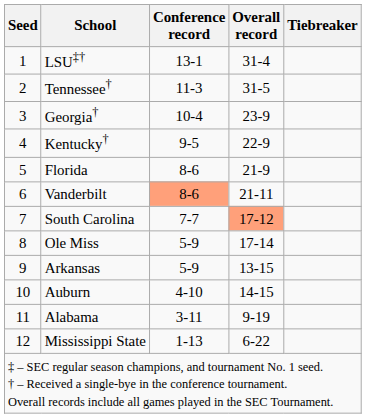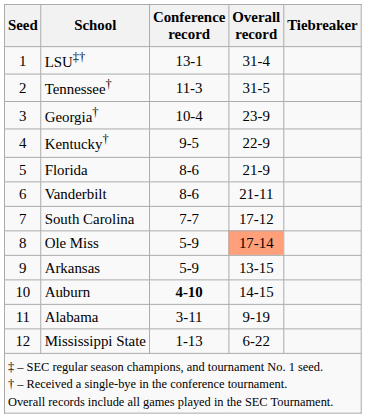(189, 193) lightsalmon background -> (189, 193) no background
(256, 218) lightsalmon background -> (256, 218) no background
(256, 243) no background -> (256, 243) lightsalmon background
(189, 292) normal -> (189, 292) bold
